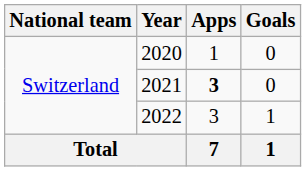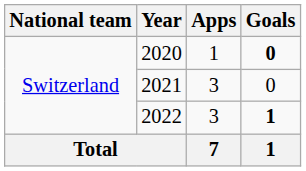(271, 52) normal -> (271, 52) bold
(214, 85) bold -> (214, 85) normal
(271, 117) normal -> (271, 117) bold
